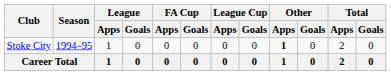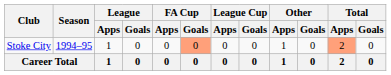(196, 45) no background -> (196, 45) lightsalmon background
(284, 45) bold -> (284, 45) normal
(342, 45) no background -> (342, 45) lightsalmon background
